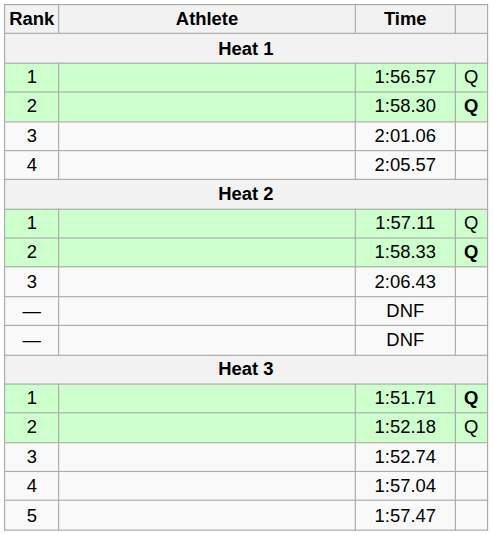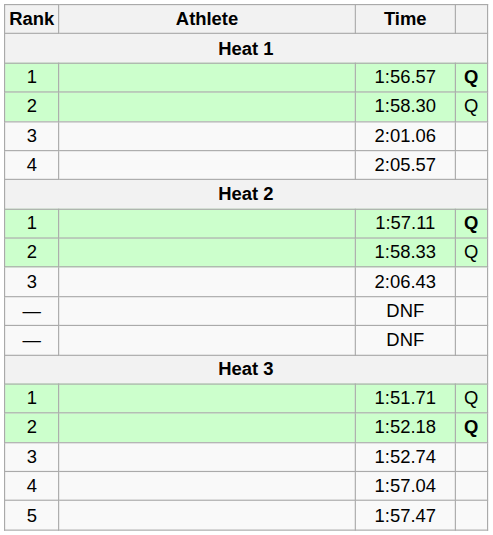(471, 77) normal -> (471, 77) bold
(471, 106) bold -> (471, 106) normal
(471, 223) normal -> (471, 223) bold
(471, 252) bold -> (471, 252) normal
(471, 398) bold -> (471, 398) normal
(471, 427) normal -> (471, 427) bold
